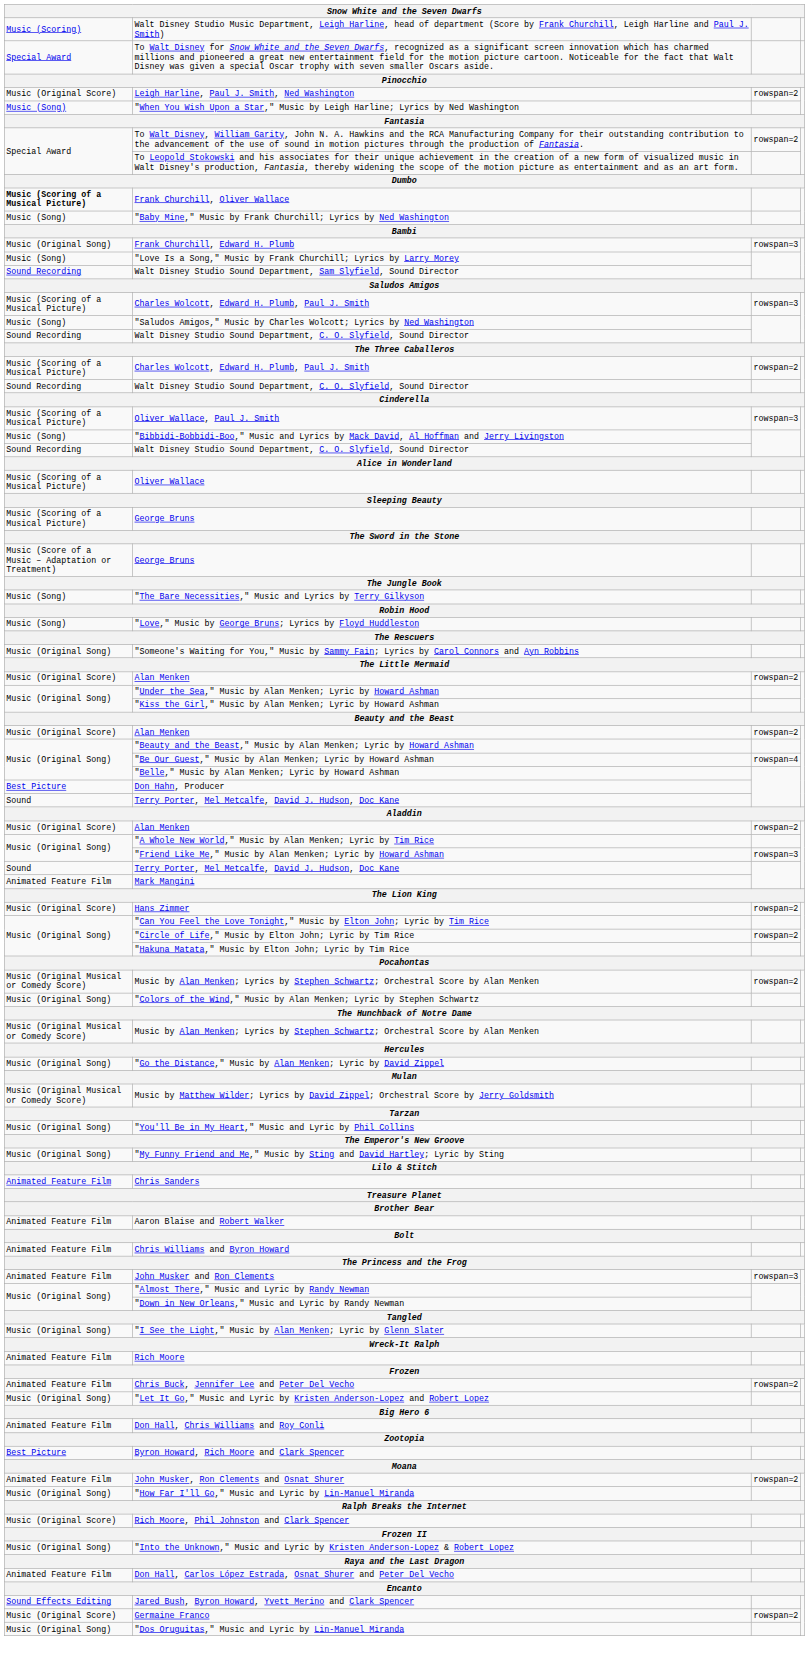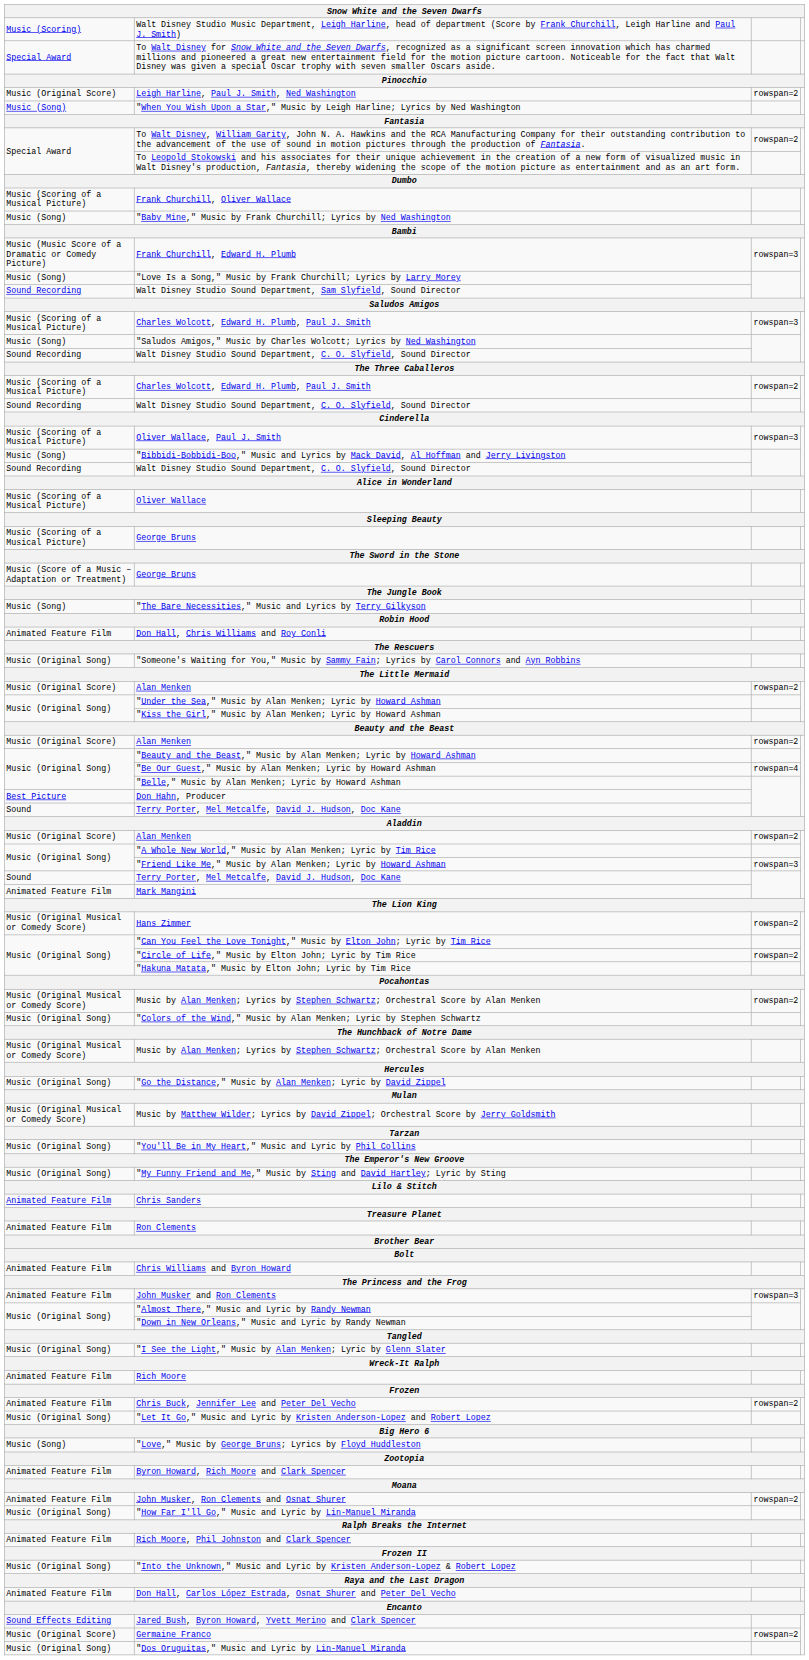(54, 200) bold -> (54, 199) normal
(59, 245) Music (Original Song) -> (64, 255) Music (Music Score of a Dramatic or Comedy Picture)
rows swapped: (277, 624) <-> (229, 1426)
(61, 909) Music (Original Score) -> (64, 923) Music (Original Musical or Comedy Score)
+ row: (166, 1228)
- row: (209, 1222)
(36, 1453) Best Picture -> (59, 1472) Animated Feature Film
(61, 1521) Music (Original Score) -> (59, 1540) Animated Feature Film
